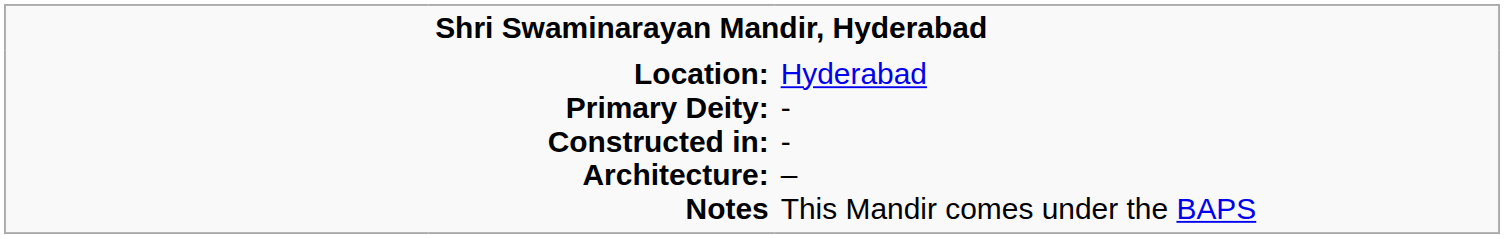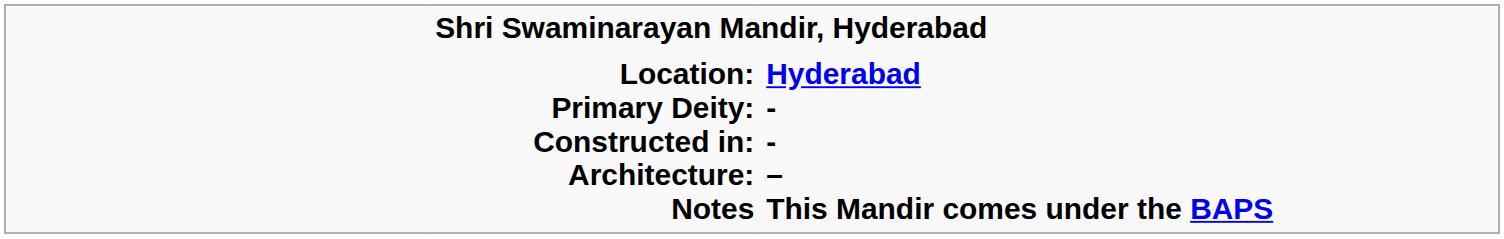(1018, 141) normal -> (1020, 141) bold
